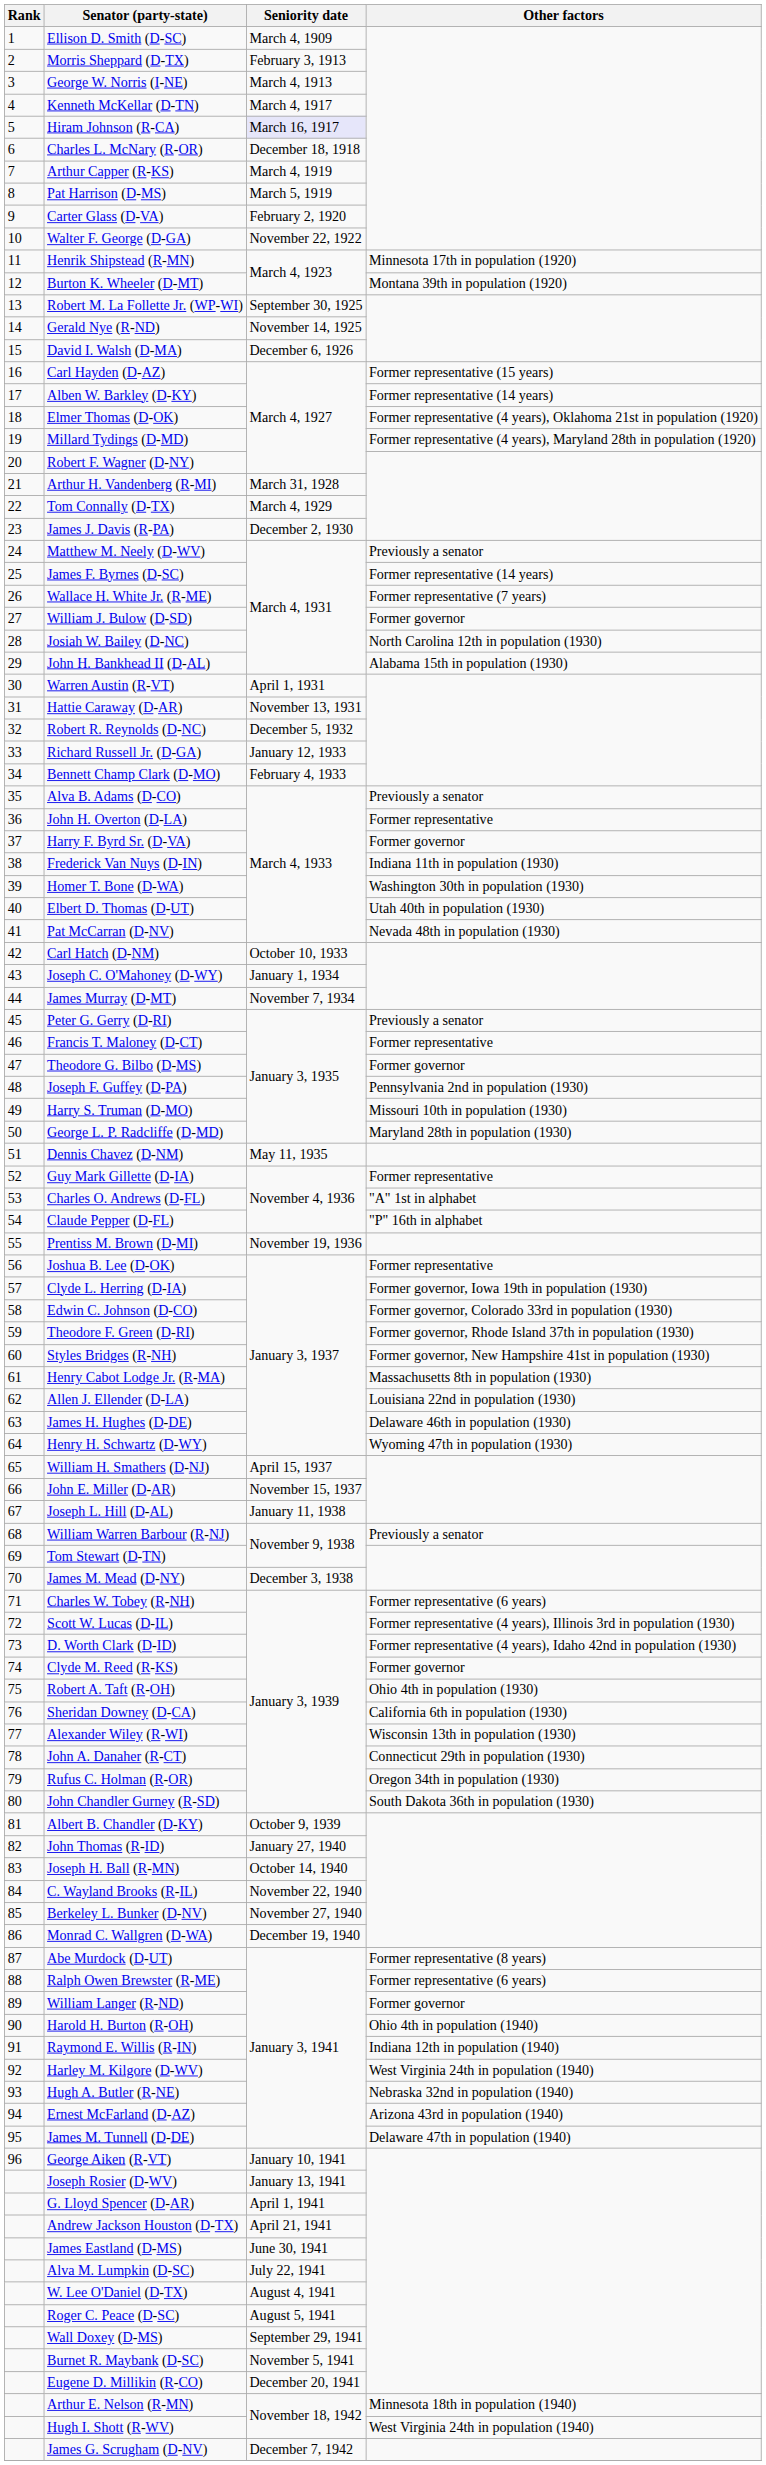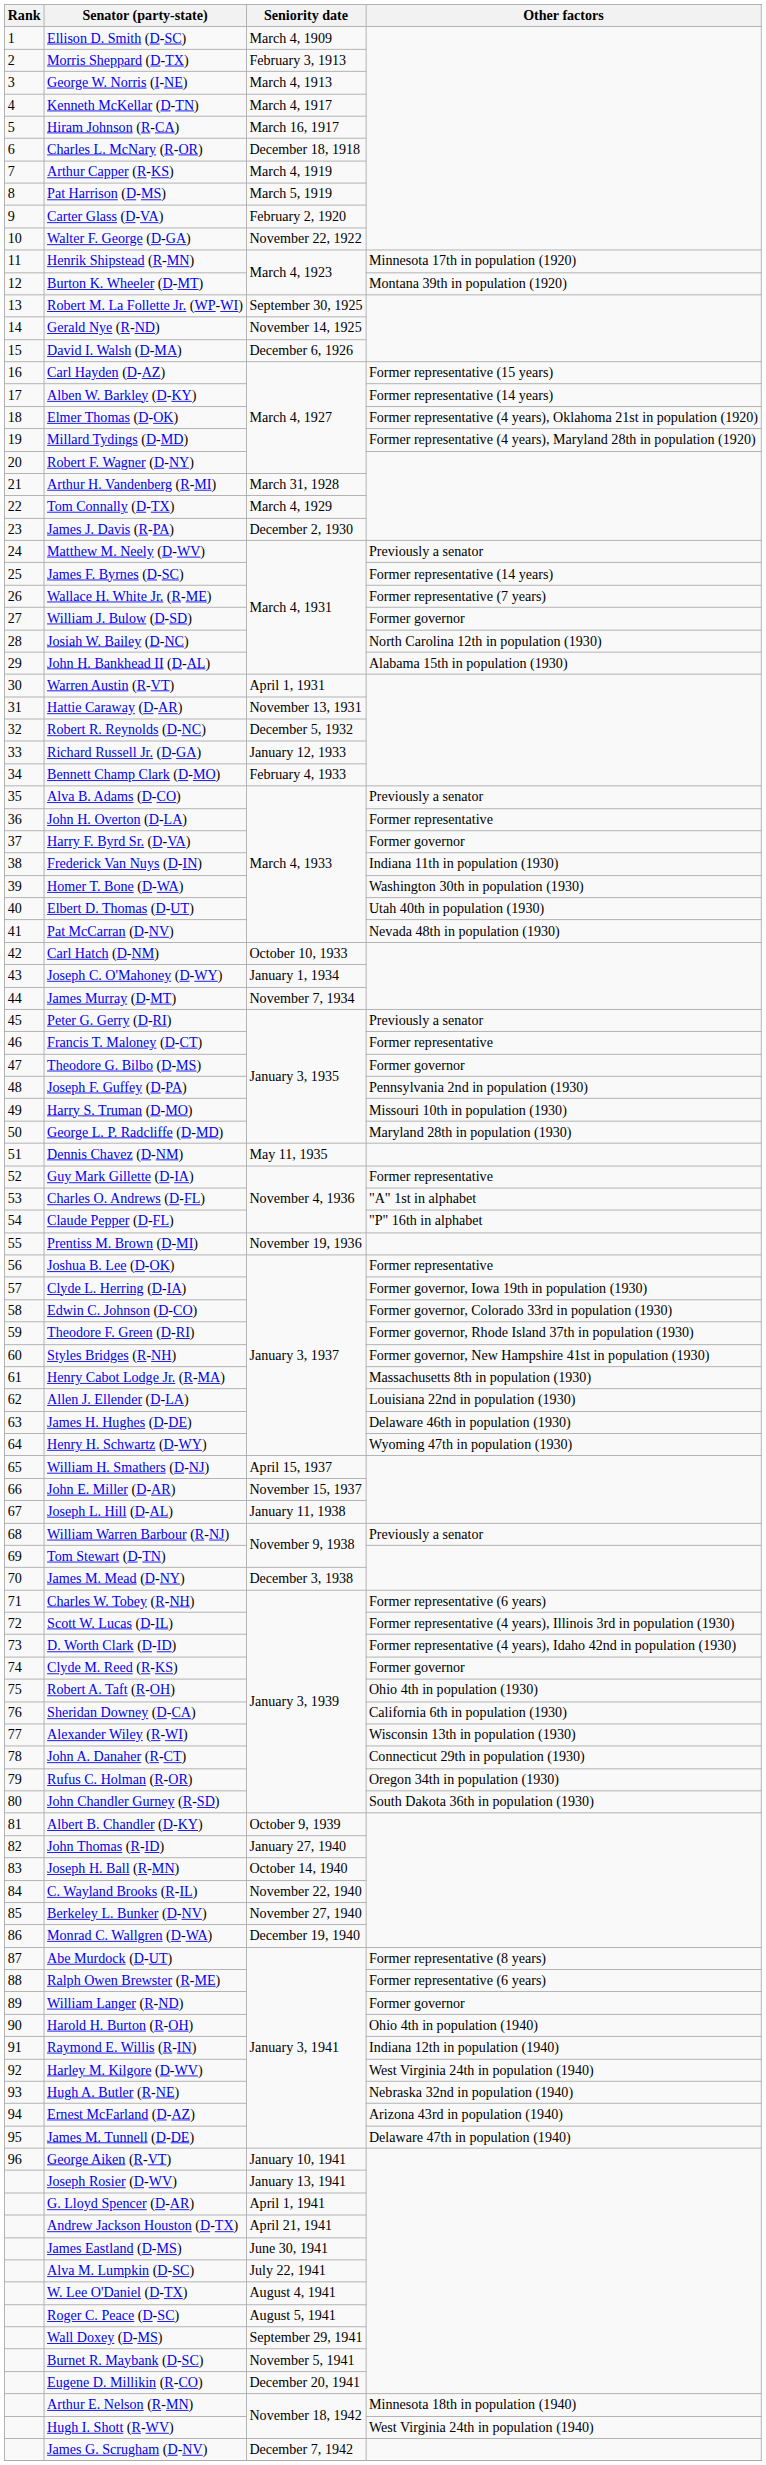(294, 127) lavender background -> (294, 127) no background
